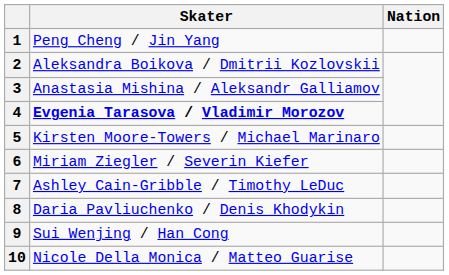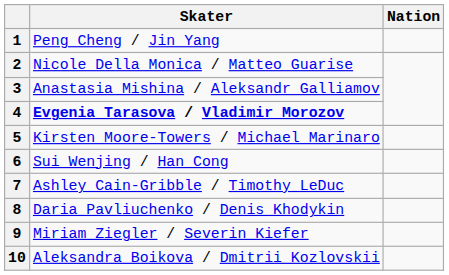(206, 65) Aleksandra Boikova / Dmitrii Kozlovskii -> (193, 65) Nicole Della Monica / Matteo Guarise
(171, 162) Miriam Ziegler / Severin Kiefer -> (131, 162) Sui Wenjing / Han Cong
(131, 234) Sui Wenjing / Han Cong -> (171, 234) Miriam Ziegler / Severin Kiefer
(193, 258) Nicole Della Monica / Matteo Guarise -> (206, 258) Aleksandra Boikova / Dmitrii Kozlovskii
